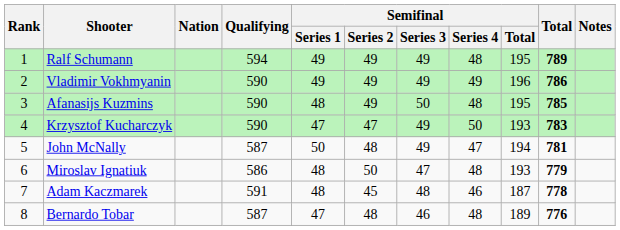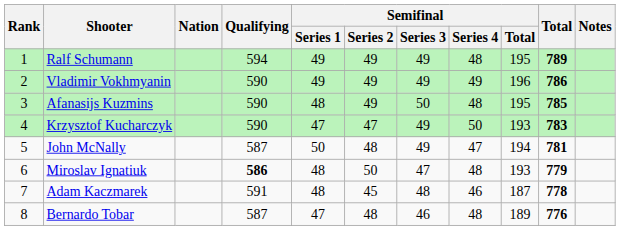(257, 170) normal -> (257, 170) bold
